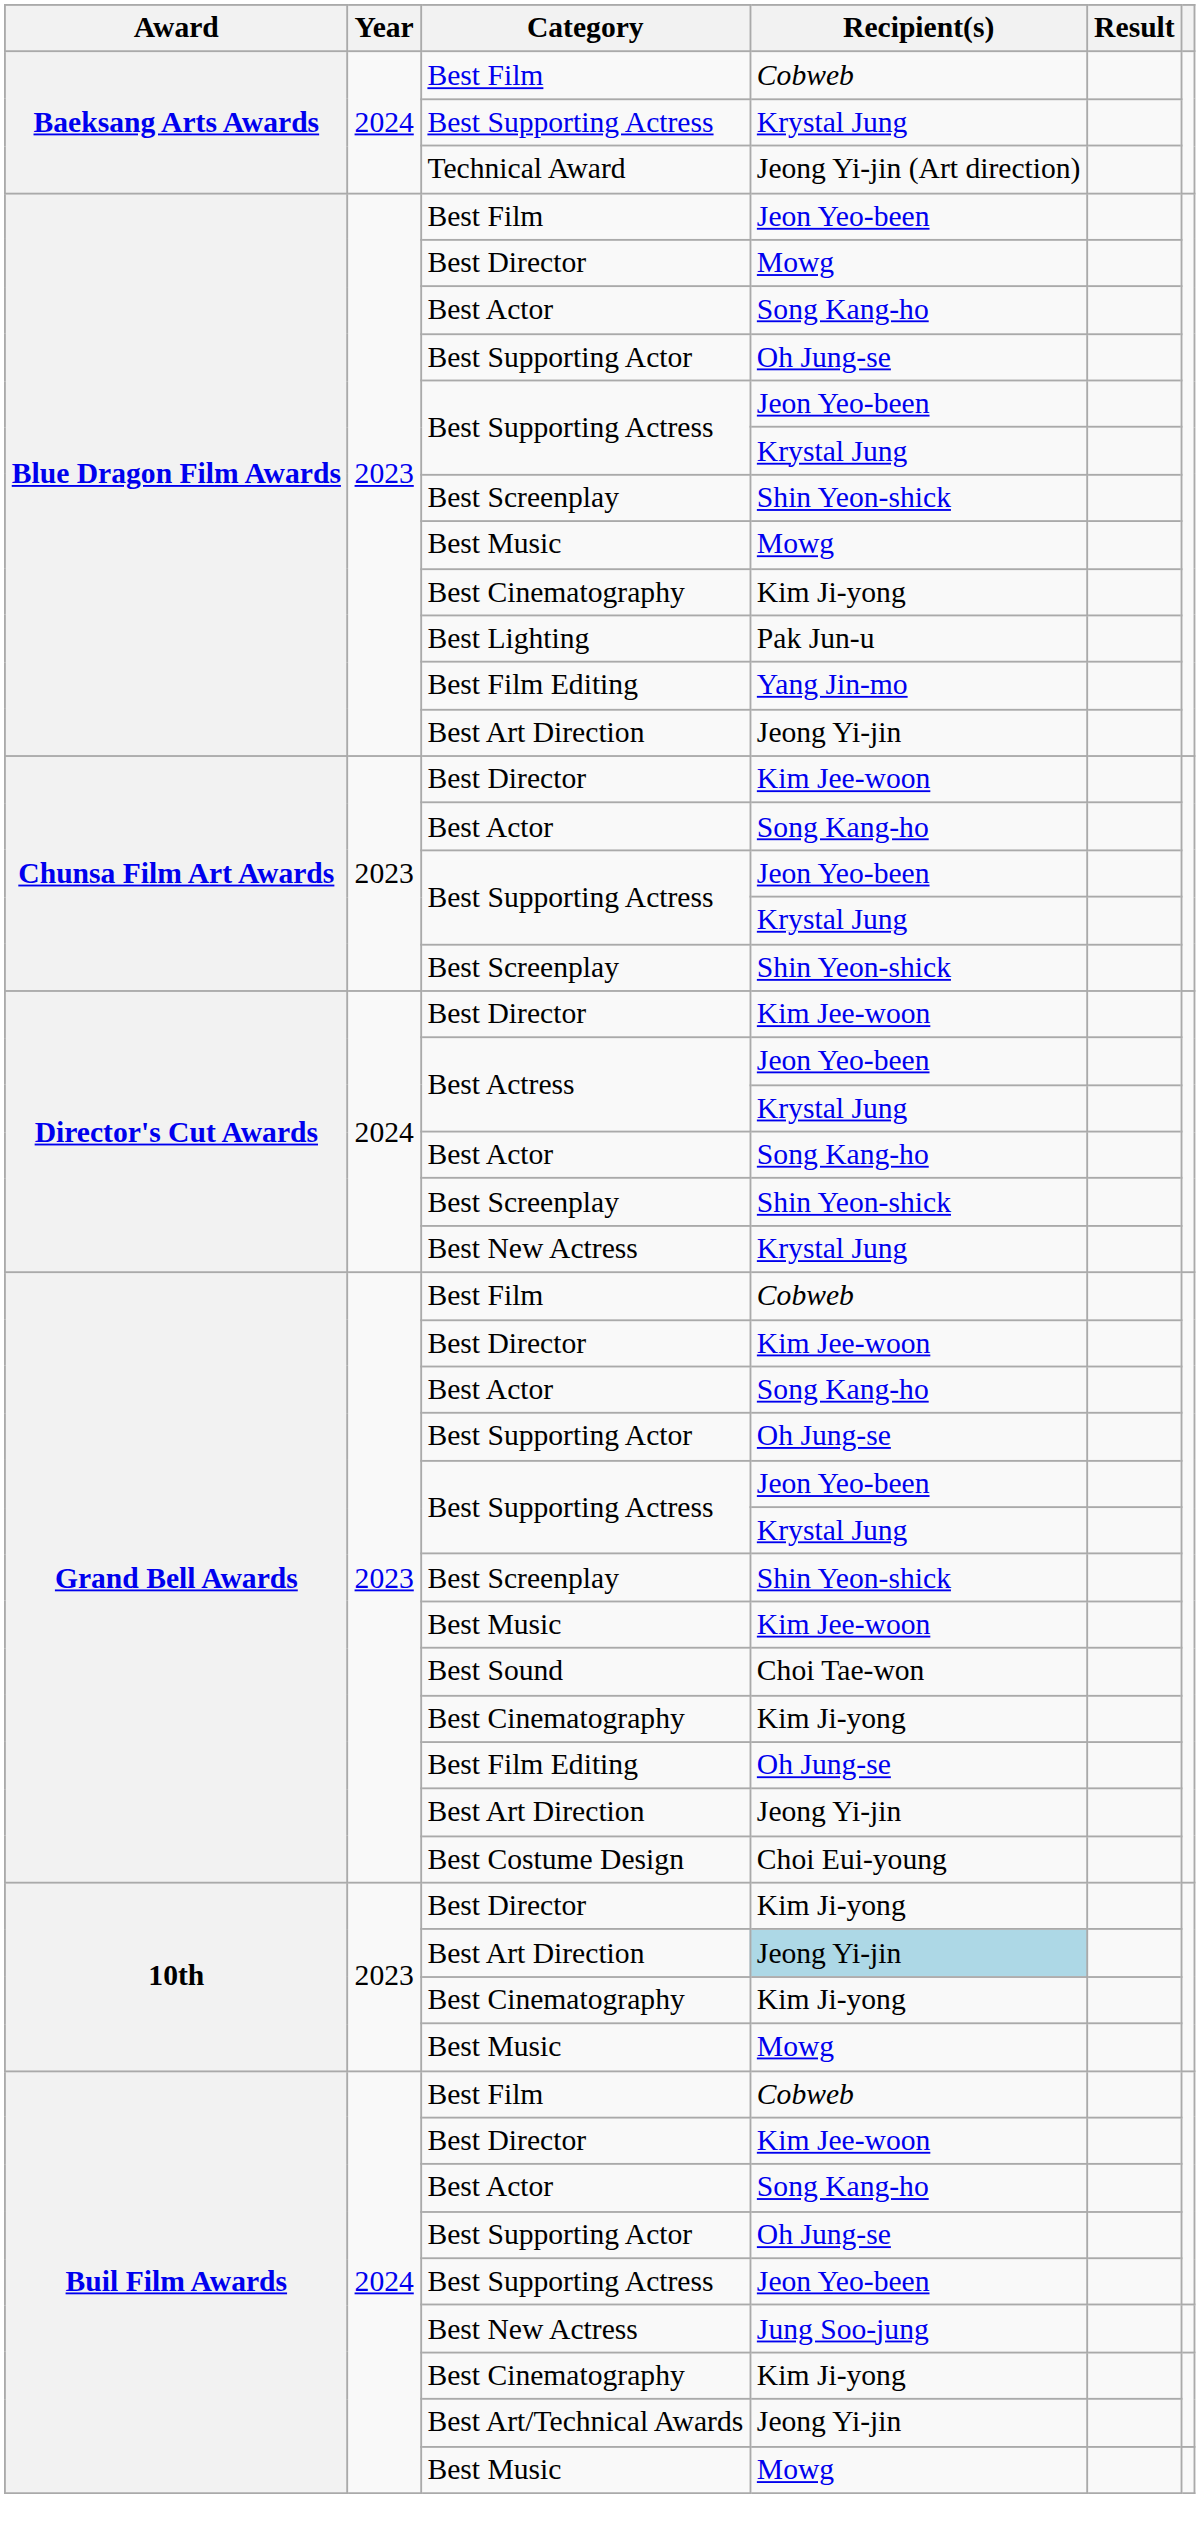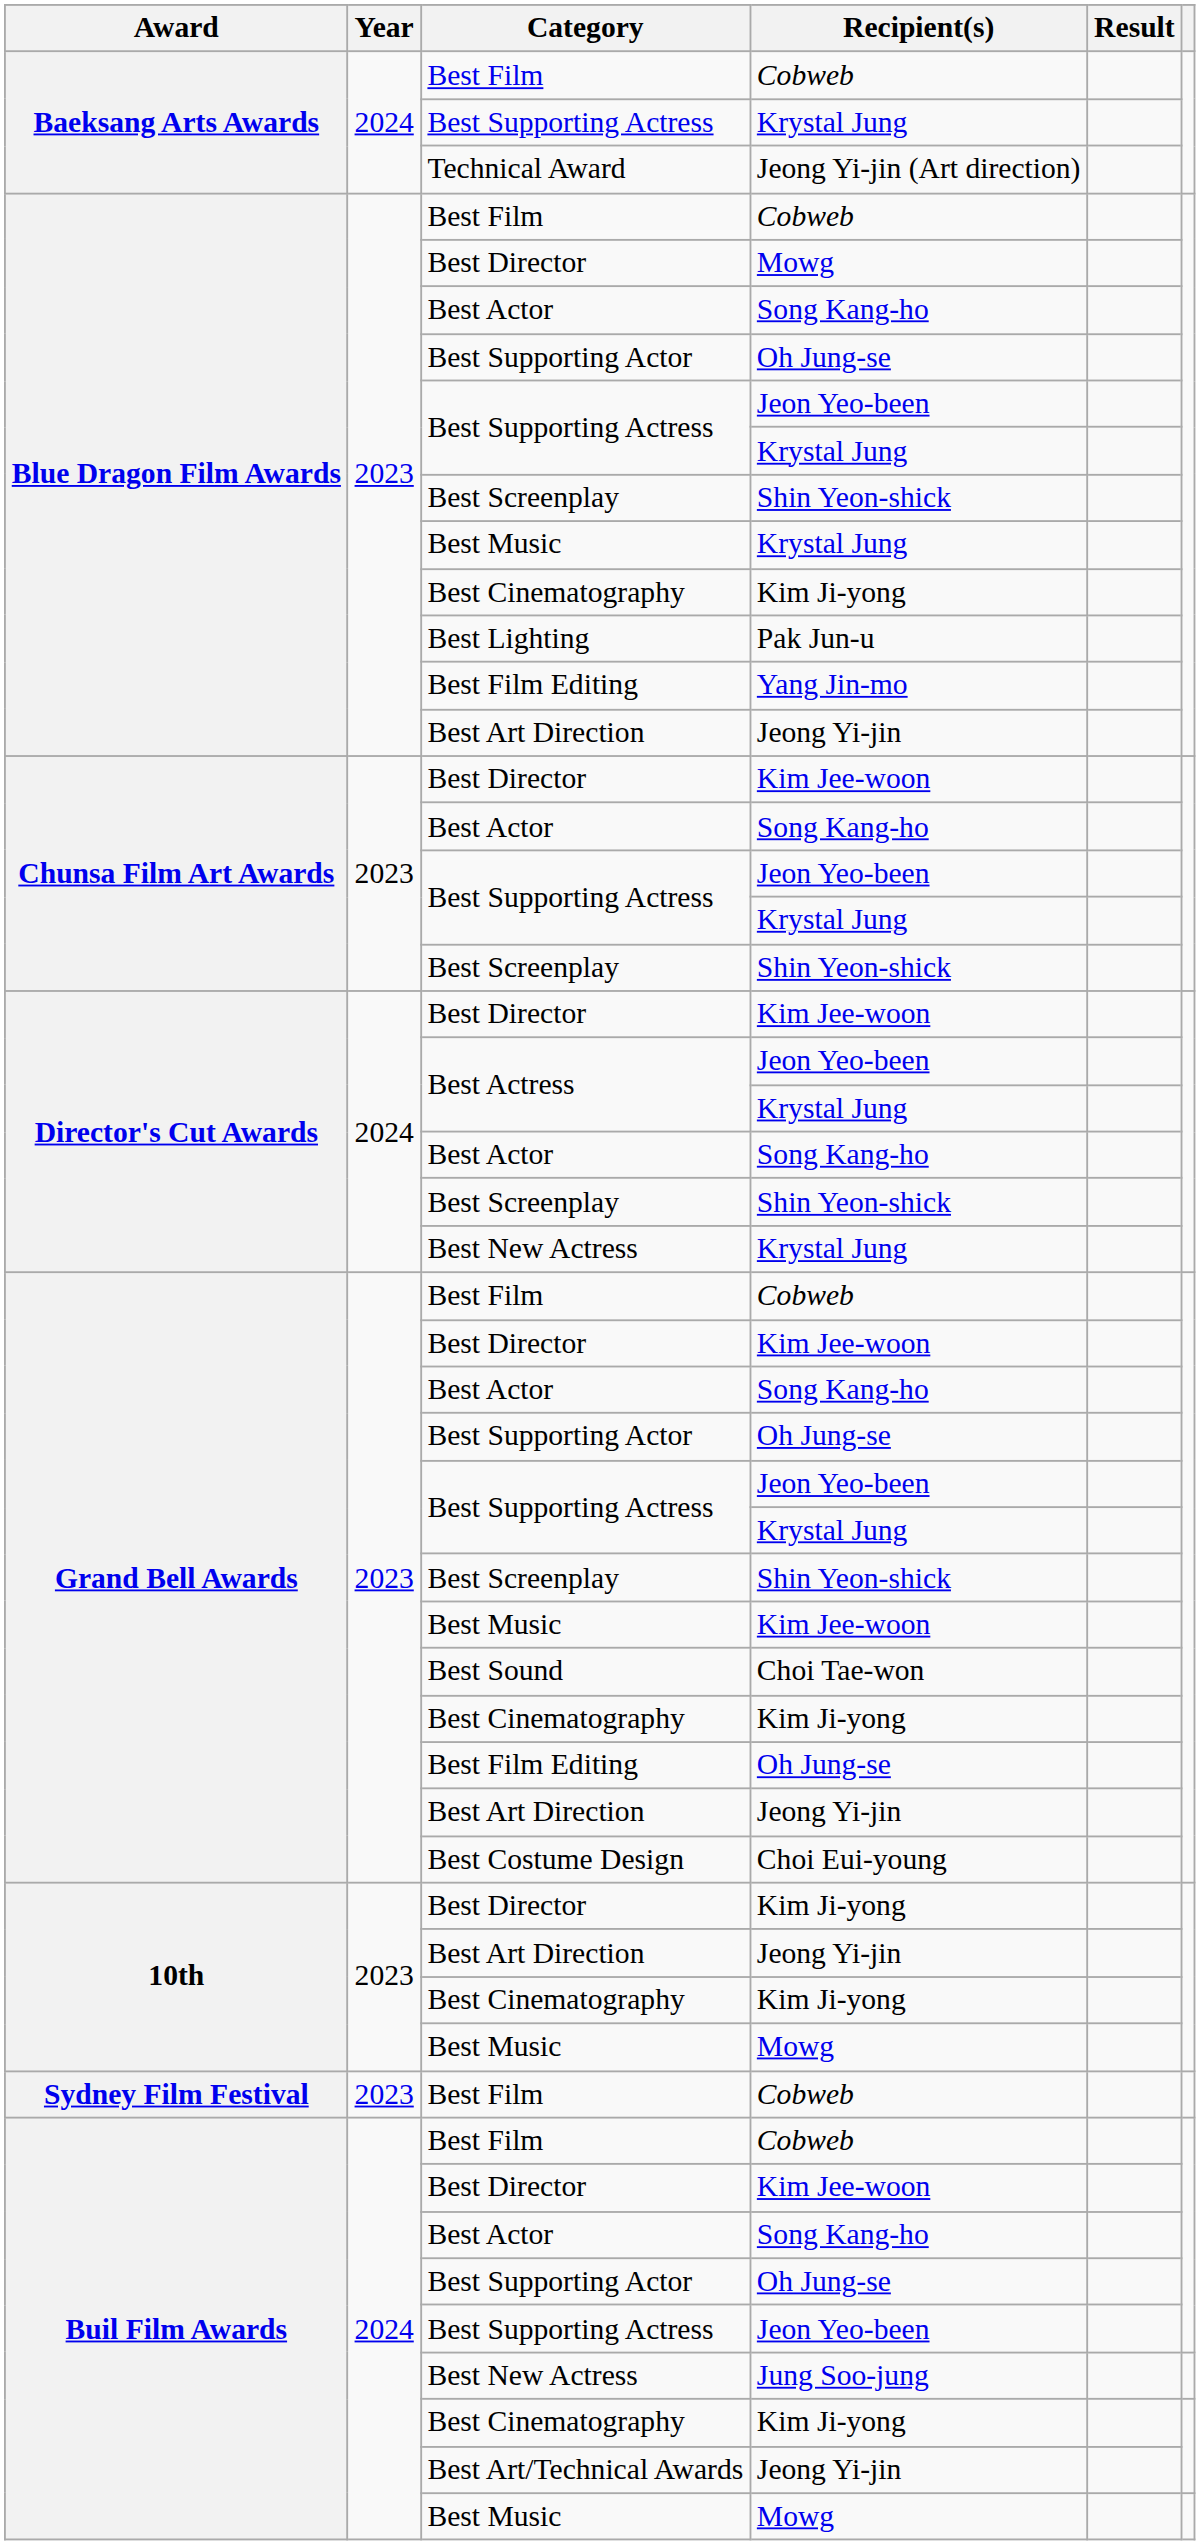(843, 215) Jeon Yeo-been -> (805, 215) Cobweb
(796, 544) Mowg -> (832, 544) Krystal Jung
(829, 1952) lightblue background -> (829, 1952) no background
+ row: (176, 2093)
